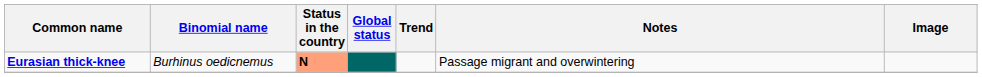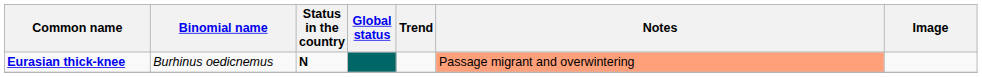(304, 62) lightsalmon background -> (304, 62) no background
(537, 62) no background -> (537, 62) lightsalmon background
